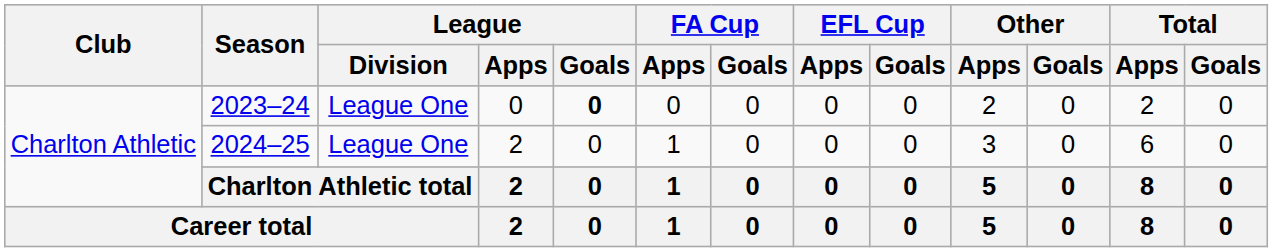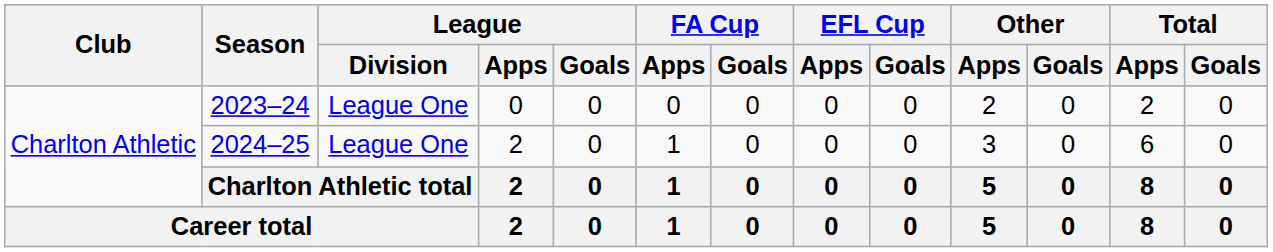(595, 105) bold -> (595, 105) normal
